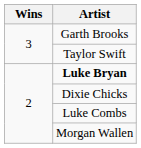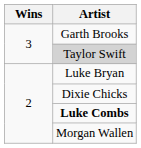(95, 53) no background -> (95, 53) lightgrey background
(95, 73) bold -> (95, 73) normal
(95, 113) normal -> (95, 113) bold
